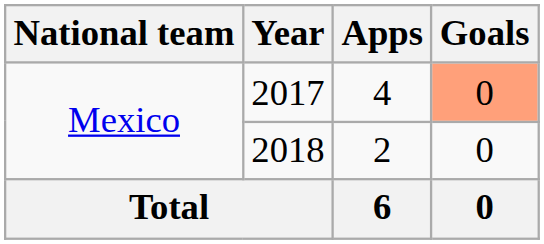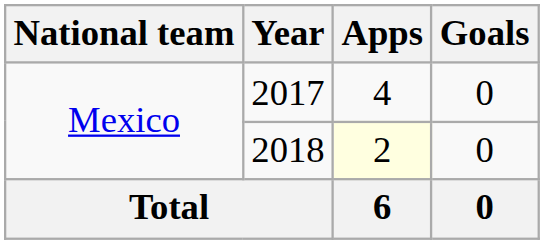(485, 91) lightsalmon background -> (485, 91) no background
(382, 149) no background -> (382, 149) lightyellow background
